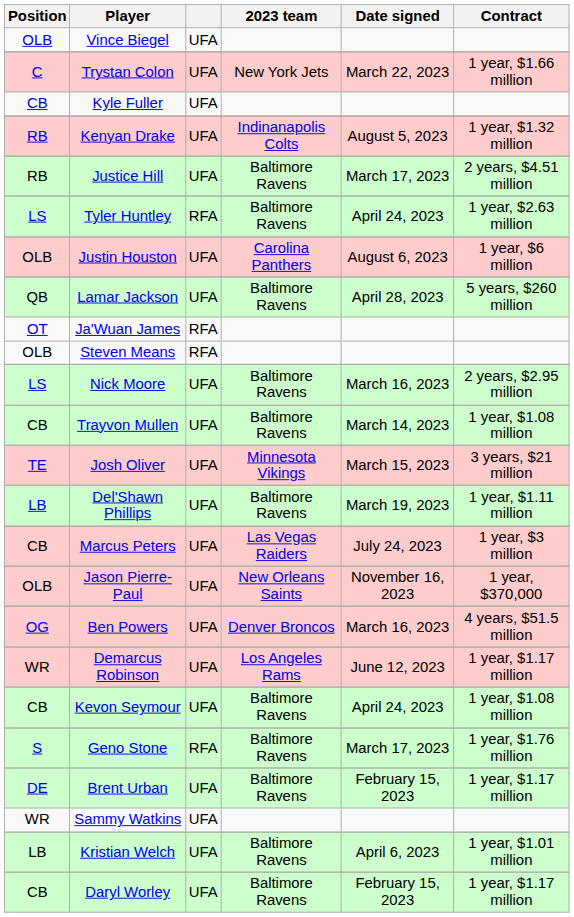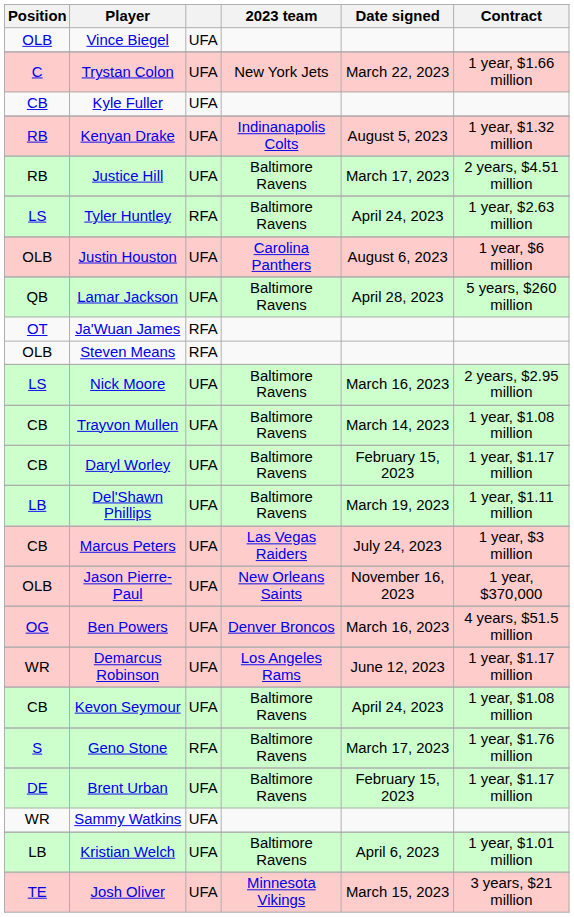rows swapped: (128, 465) <-> (128, 892)
